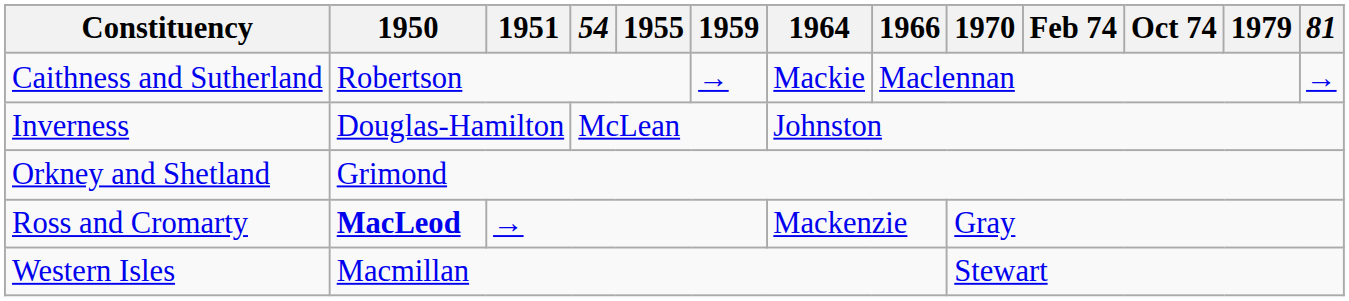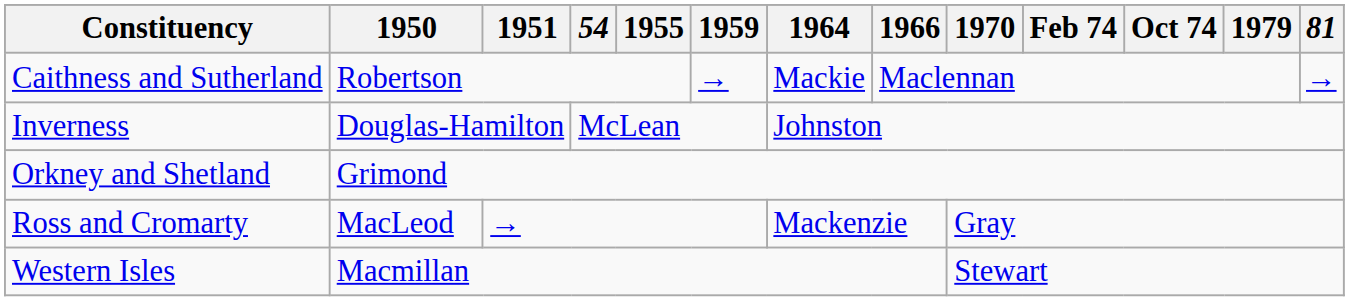(399, 222) bold -> (395, 222) normal
